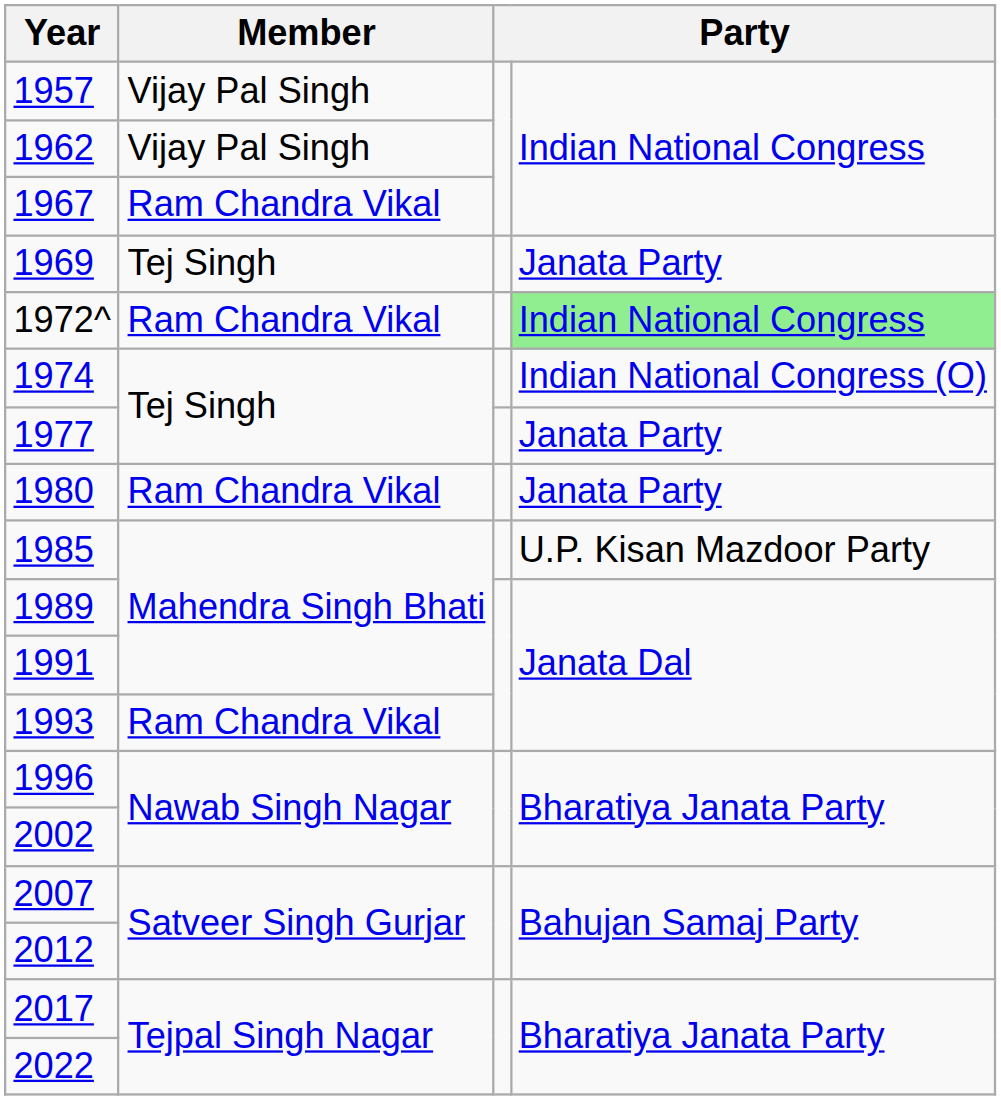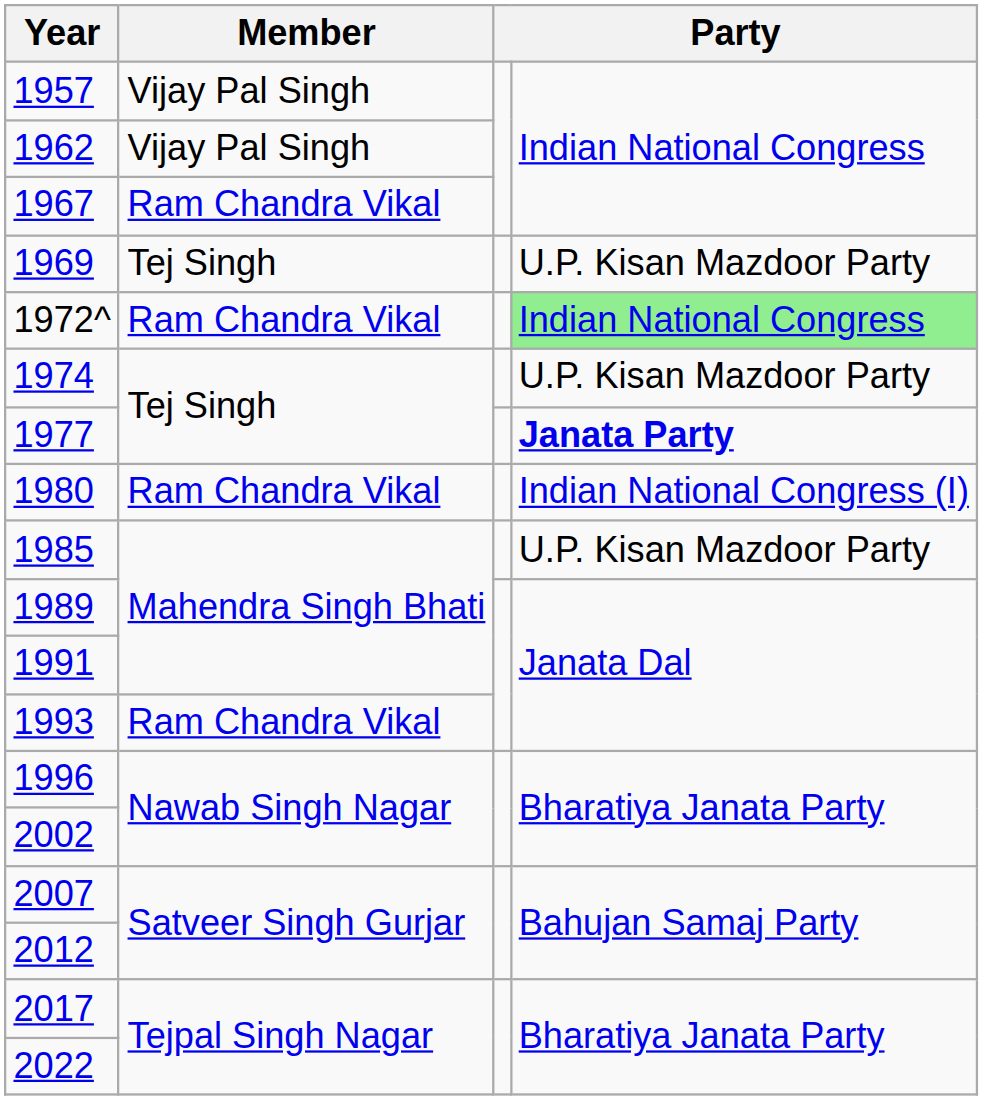(620, 262) Janata Party -> (724, 262) U.P. Kisan Mazdoor Party
(753, 377) Indian National Congress (O) -> (724, 377) U.P. Kisan Mazdoor Party
(620, 434) normal -> (626, 434) bold
(620, 491) Janata Party -> (744, 491) Indian National Congress (I)
